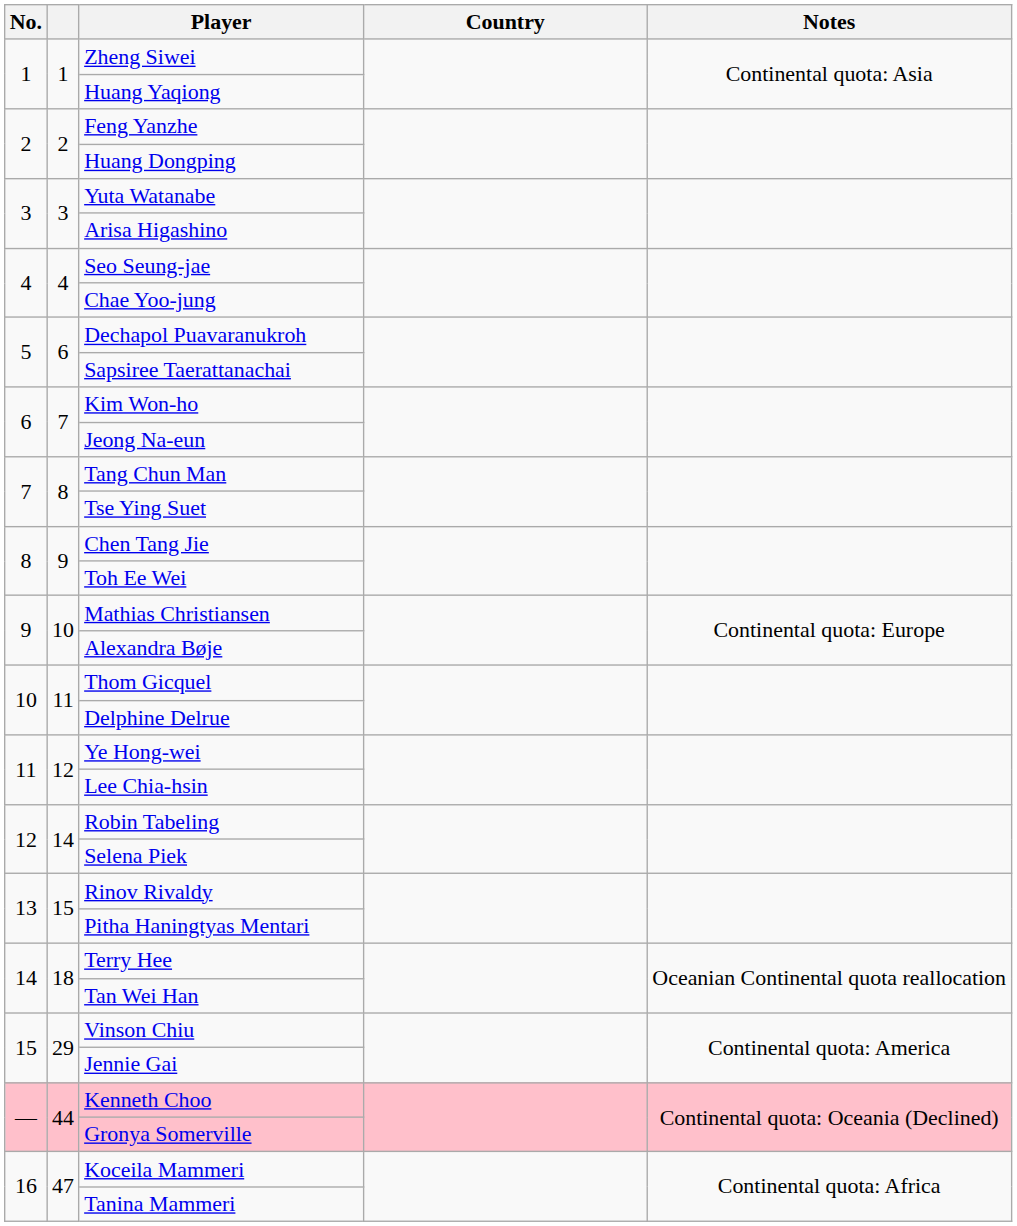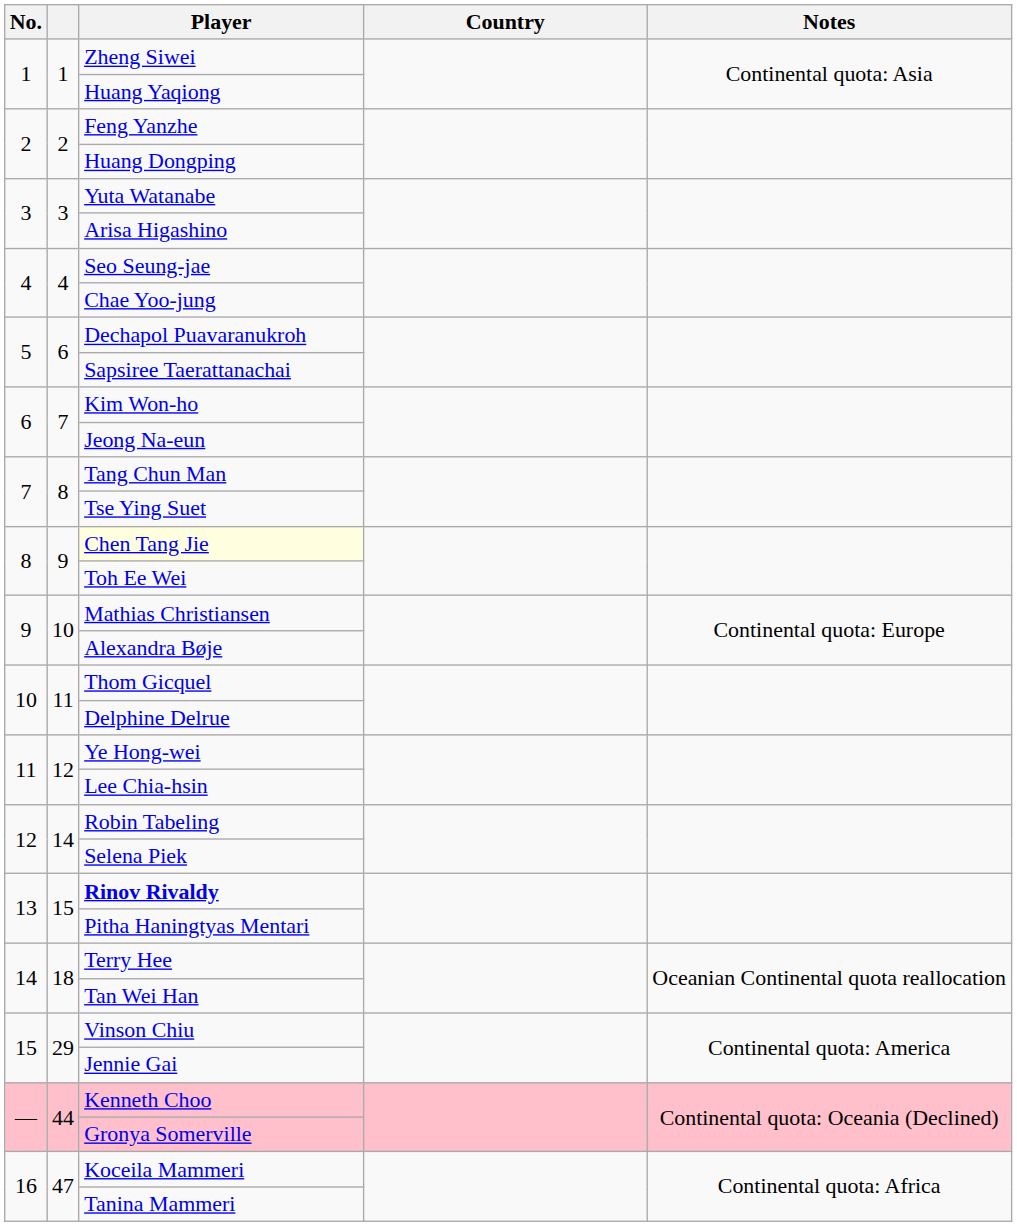(146, 543) no background -> (146, 543) lightyellow background
(148, 890) normal -> (151, 890) bold
